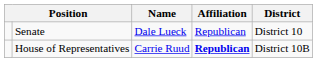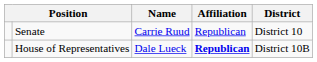(160, 31) Dale Lueck -> (162, 31) Carrie Ruud
(162, 48) Carrie Ruud -> (160, 48) Dale Lueck
